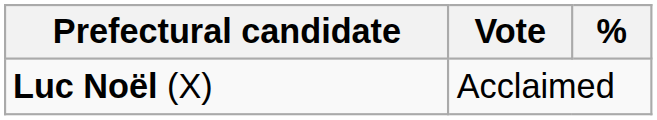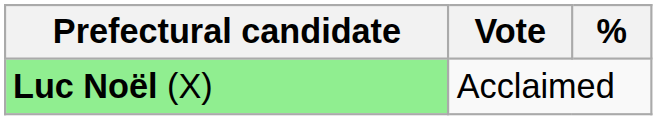(113, 85) no background -> (113, 85) lightgreen background
